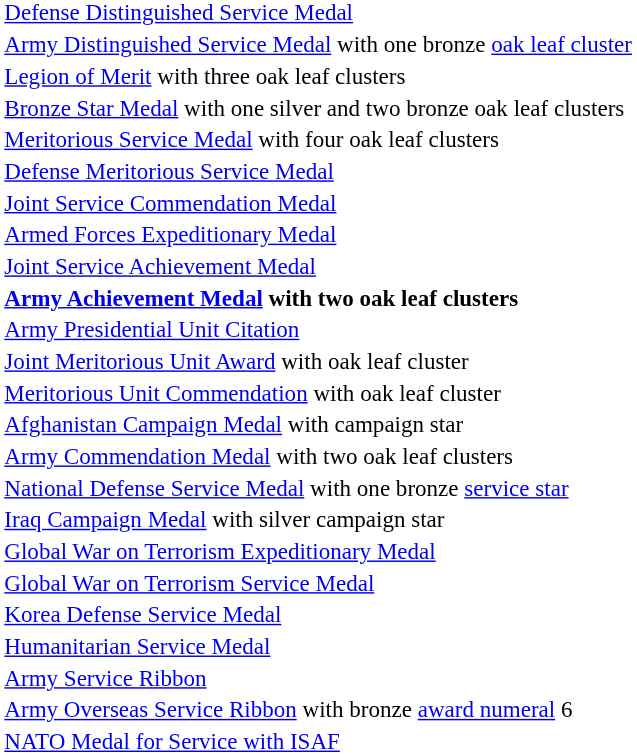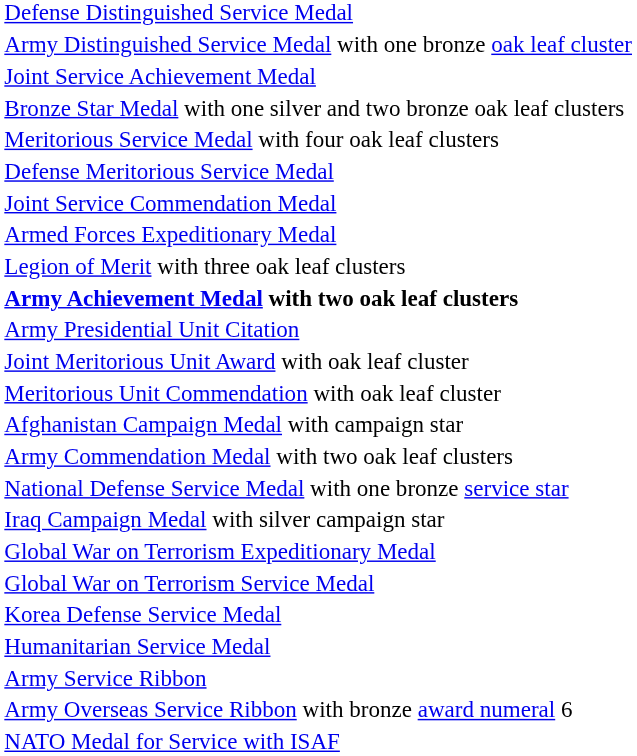(205, 76) Legion of Merit with three oak leaf clusters -> (160, 76) Joint Service Achievement Medal
(160, 266) Joint Service Achievement Medal -> (205, 266) Legion of Merit with three oak leaf clusters
